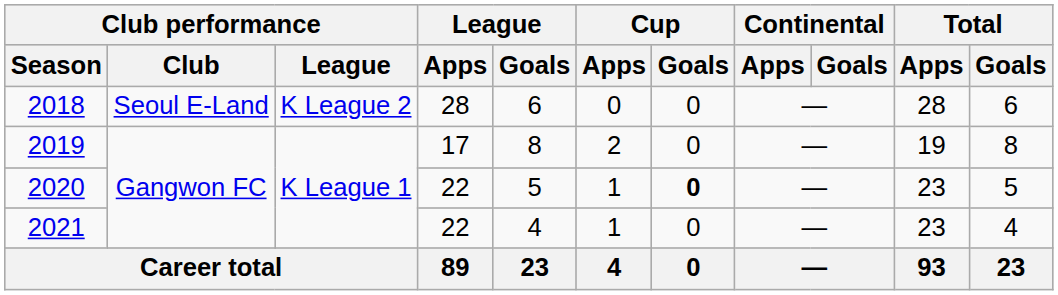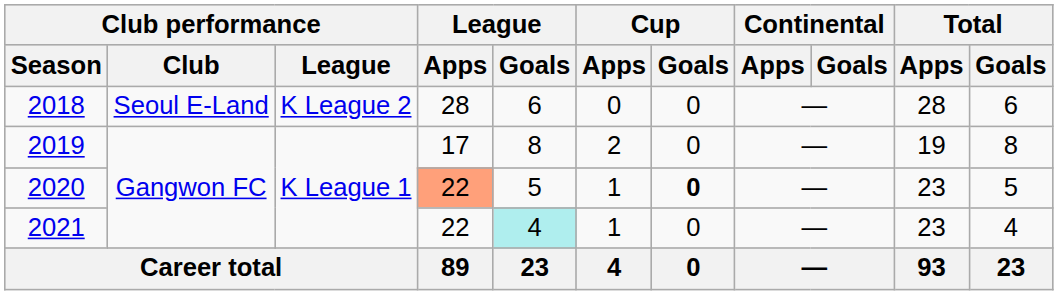(455, 187) no background -> (455, 187) lightsalmon background
(535, 227) no background -> (535, 227) paleturquoise background
